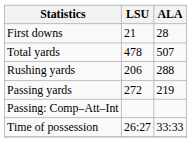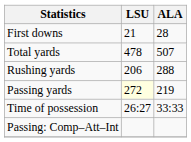(133, 89) no background -> (133, 89) lightyellow background
rows swapped: (63, 108) <-> (53, 127)
